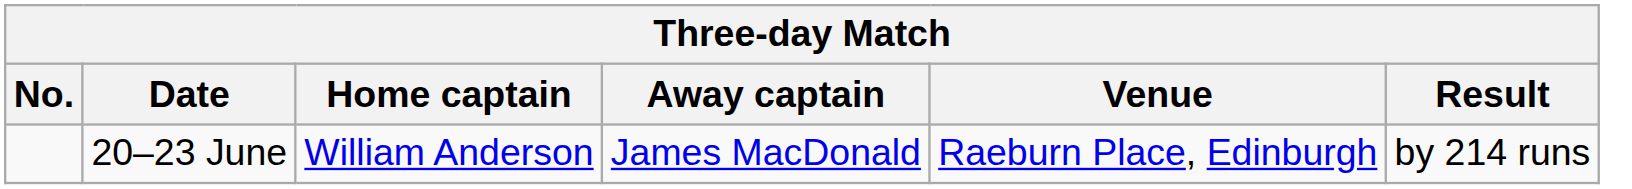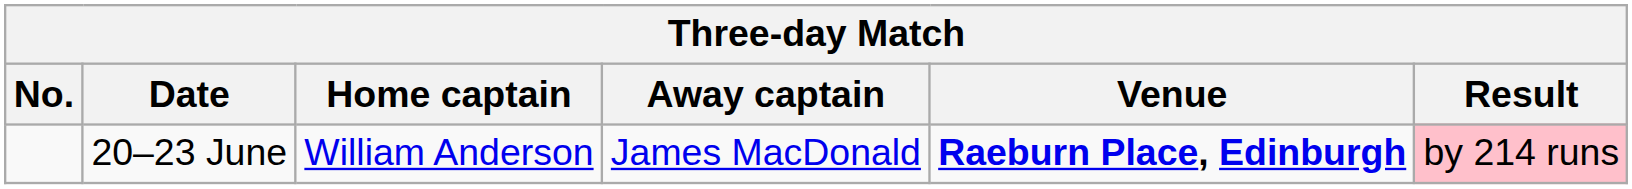(1158, 152) normal -> (1172, 152) bold
(1492, 152) no background -> (1521, 152) pink background
